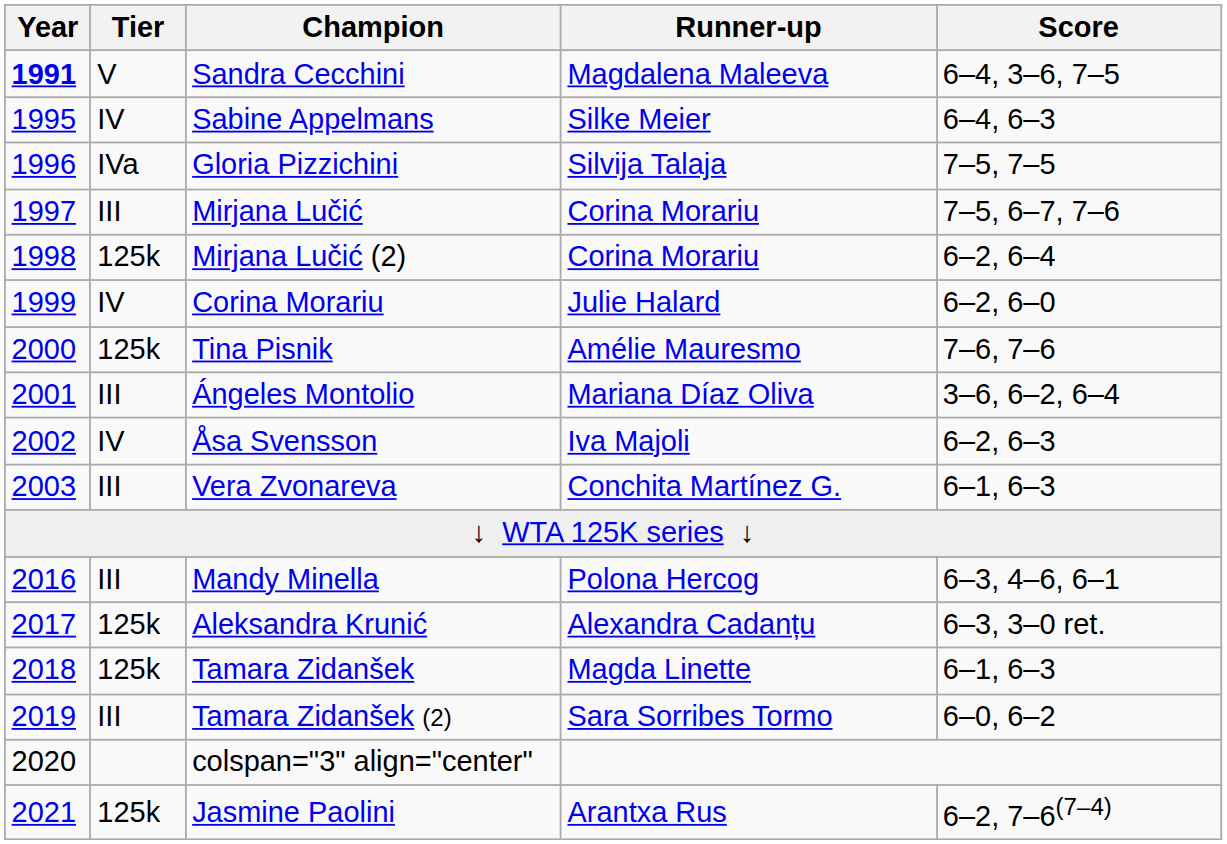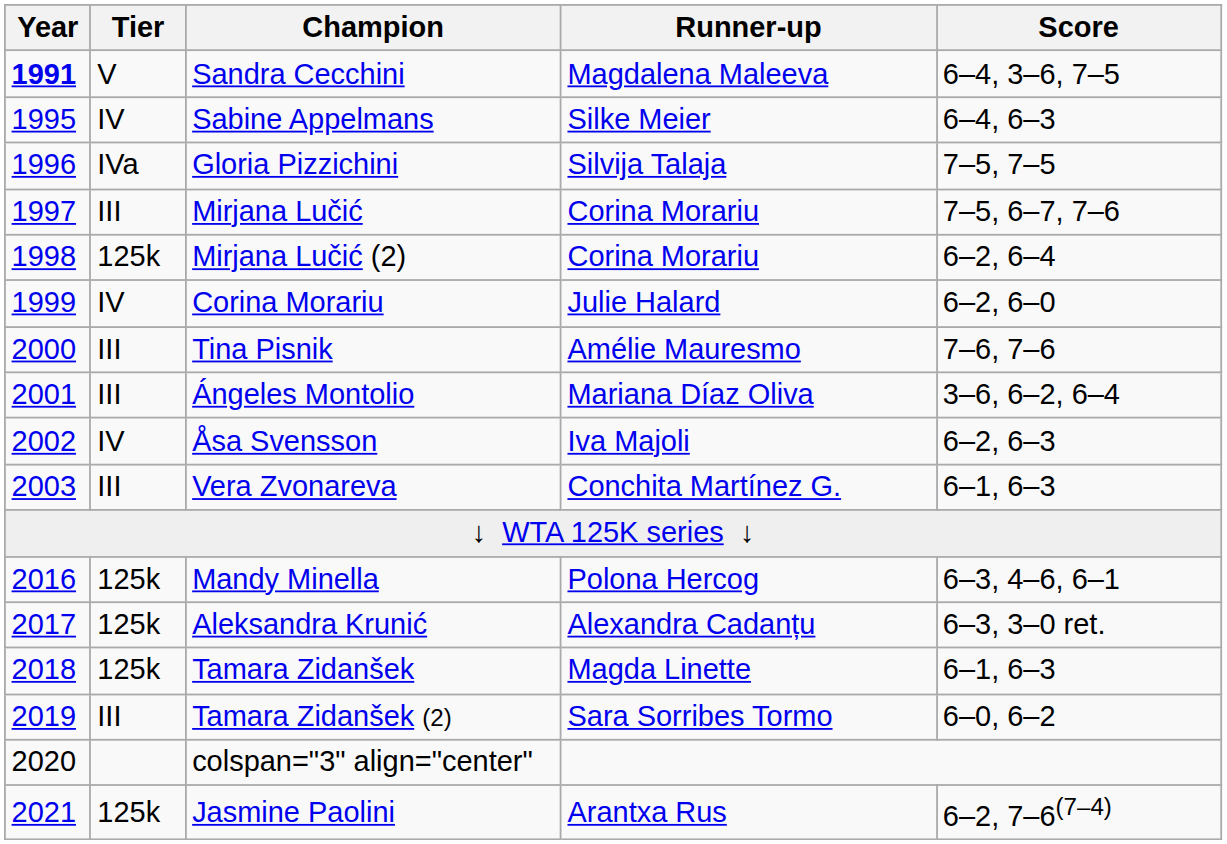(129, 348) 125k -> (109, 348) III
(109, 578) III -> (129, 578) 125k
